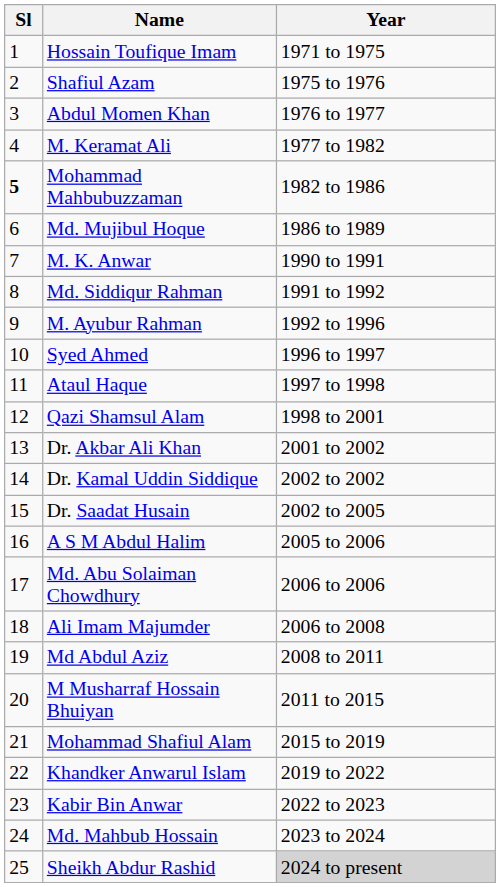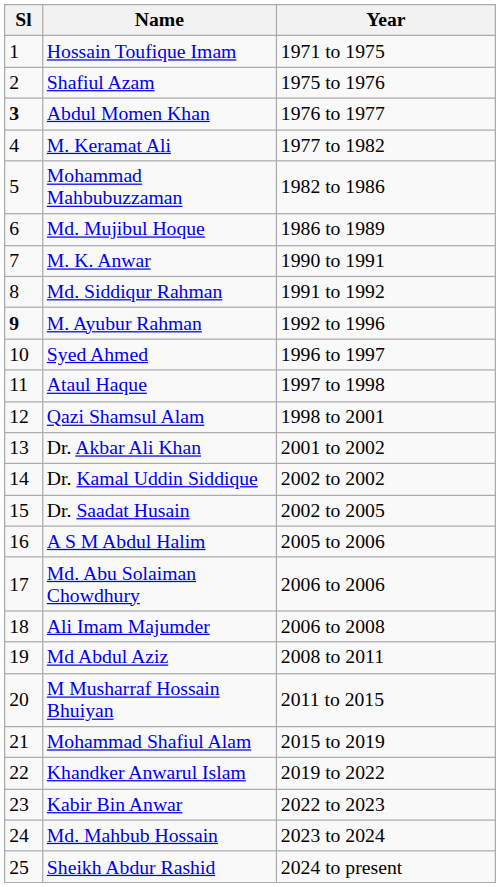(14, 113) normal -> (14, 113) bold
(14, 187) bold -> (14, 187) normal
(14, 323) normal -> (14, 323) bold
(342, 866) lightgrey background -> (342, 866) no background
